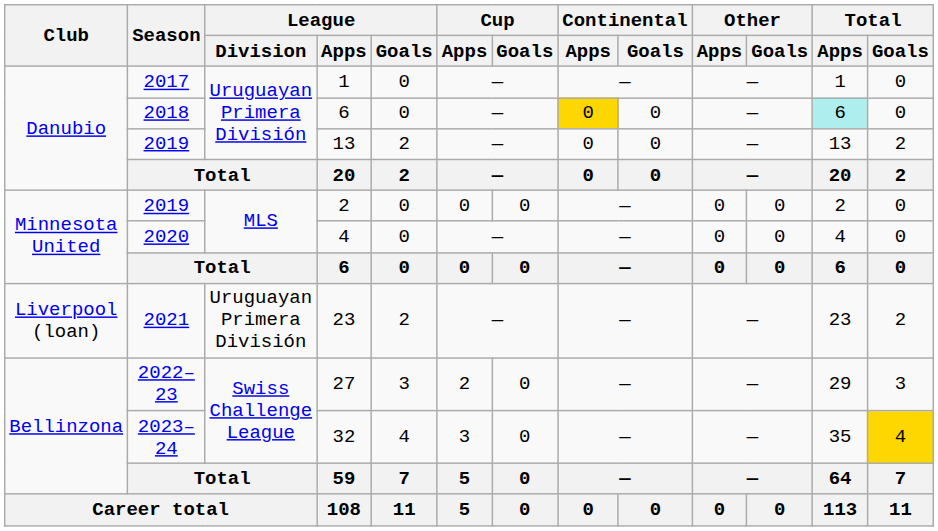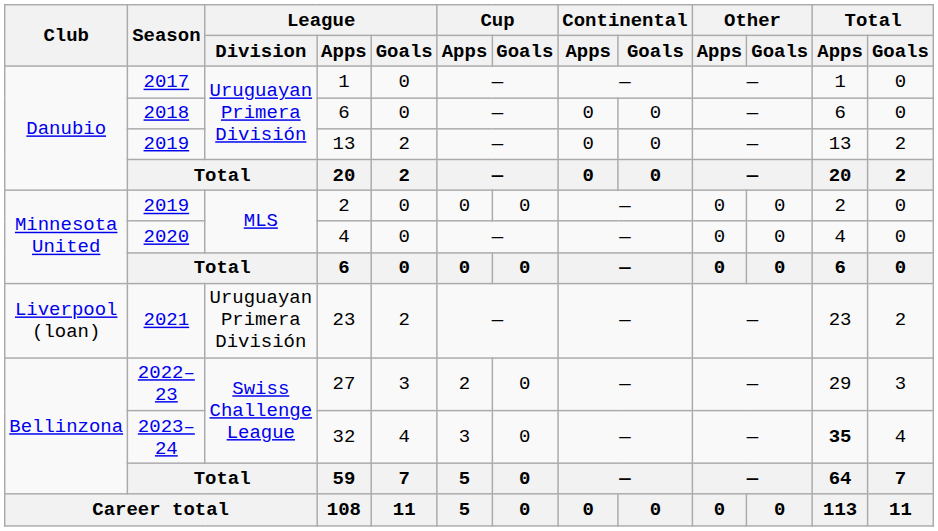(588, 113) gold background -> (588, 113) no background
(840, 113) paleturquoise background -> (840, 113) no background
(840, 437) normal -> (840, 437) bold
(900, 437) gold background -> (900, 437) no background
